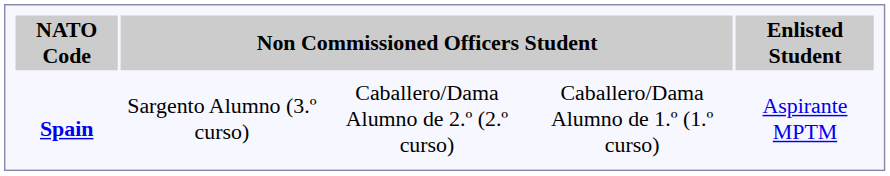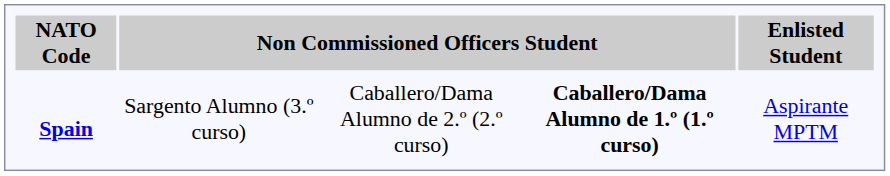(632, 118) normal -> (630, 118) bold
